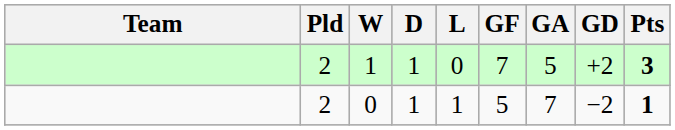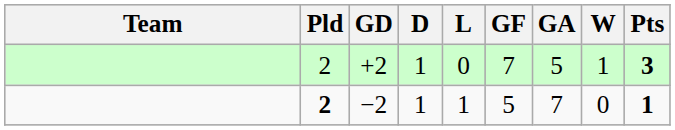columns swapped: (371, 24) <-> (600, 24)
(325, 104) normal -> (325, 104) bold
